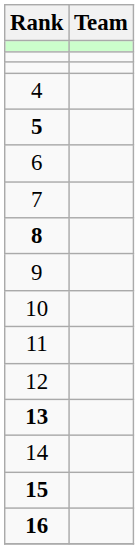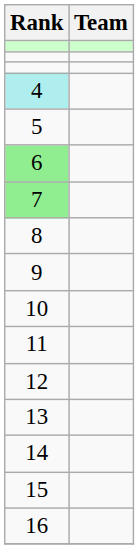(37, 90) no background -> (37, 90) paleturquoise background
(37, 126) bold -> (37, 126) normal
(37, 163) no background -> (37, 163) lightgreen background
(37, 199) no background -> (37, 199) lightgreen background
(37, 235) bold -> (37, 235) normal
(37, 417) bold -> (37, 417) normal
(37, 489) bold -> (37, 489) normal
(37, 526) bold -> (37, 526) normal
